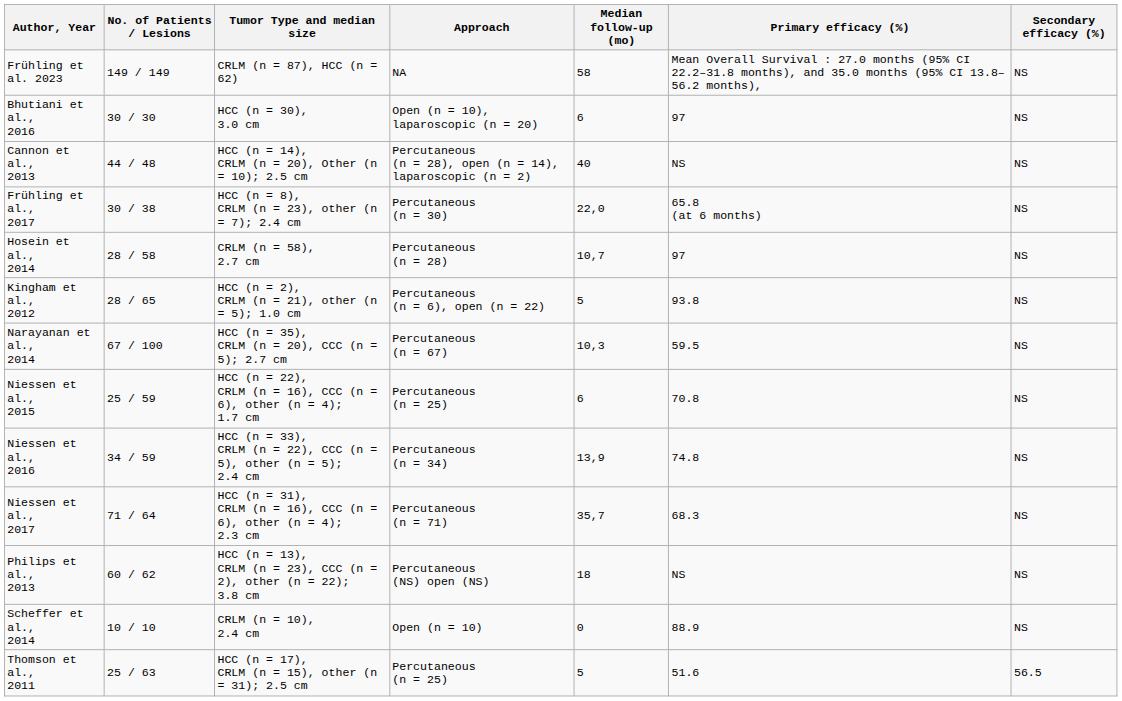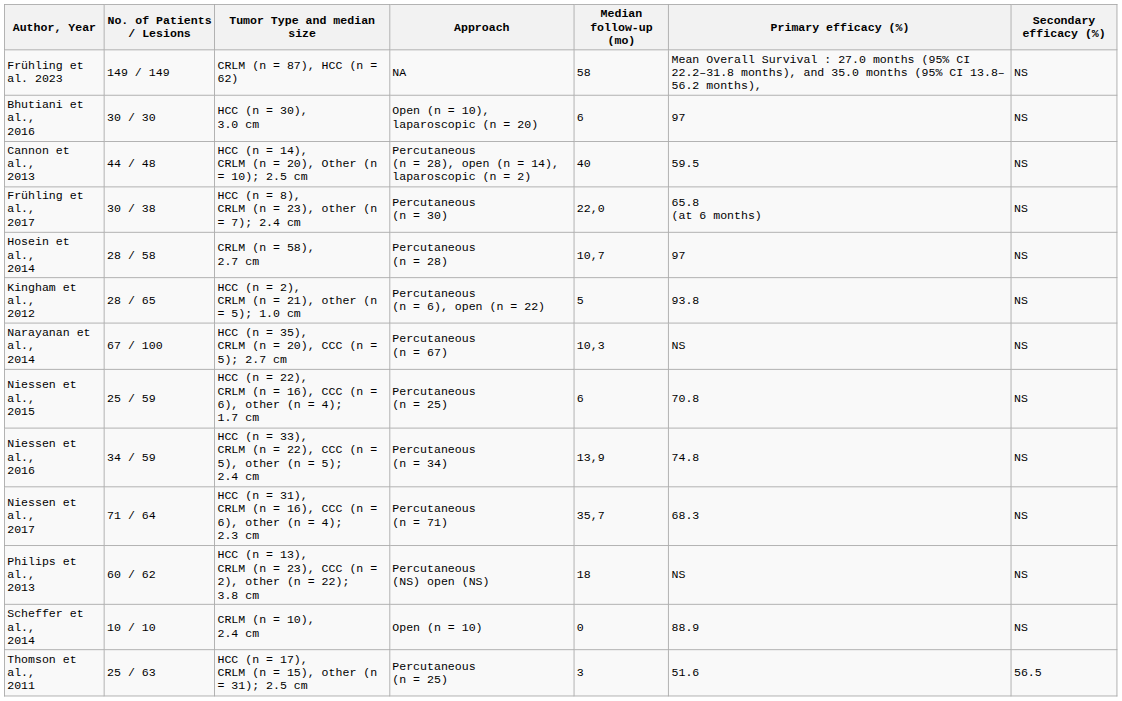(678, 164) NS -> (685, 164) 59.5
(685, 346) 59.5 -> (678, 346) NS
(580, 673) 5 -> (580, 673) 3
